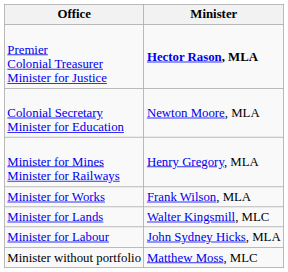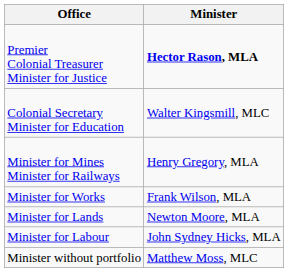(203, 112) Newton Moore, MLA -> (208, 112) Walter Kingsmill, MLC
(208, 216) Walter Kingsmill, MLC -> (203, 216) Newton Moore, MLA
